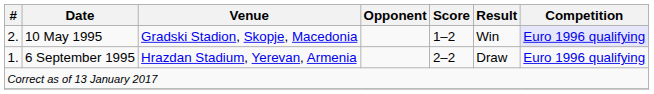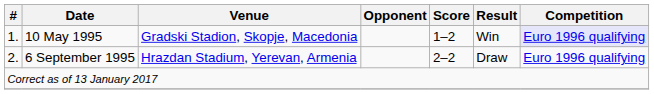(13, 36) 2. -> (13, 36) 1.
(13, 58) 1. -> (13, 58) 2.
